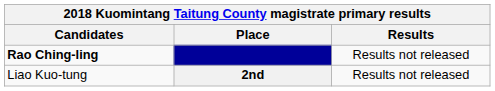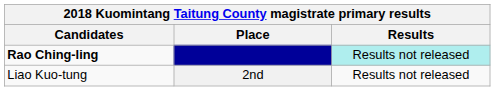(411, 55) no background -> (411, 55) paleturquoise background
(253, 75) bold -> (253, 75) normal
